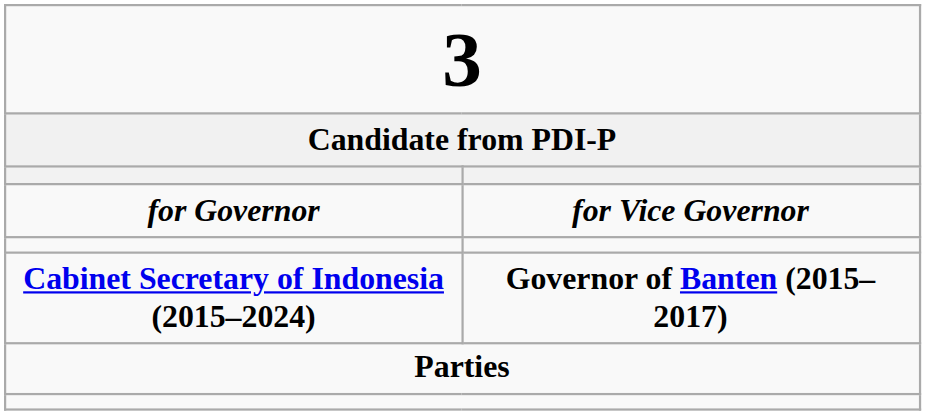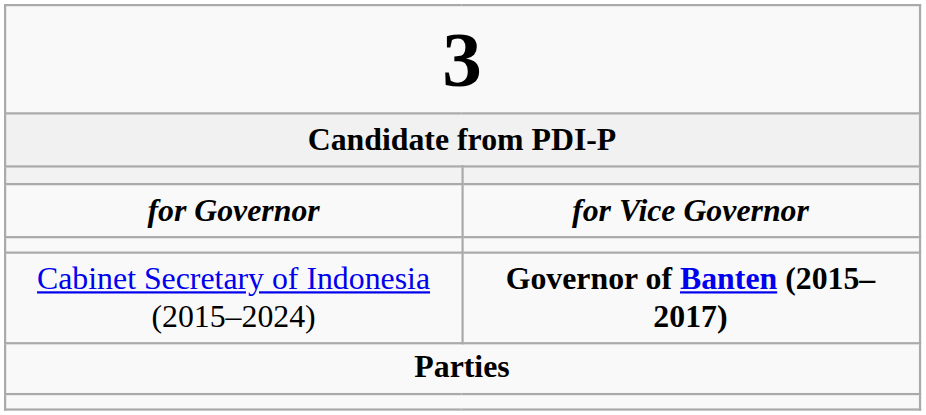(234, 296) bold -> (234, 296) normal
